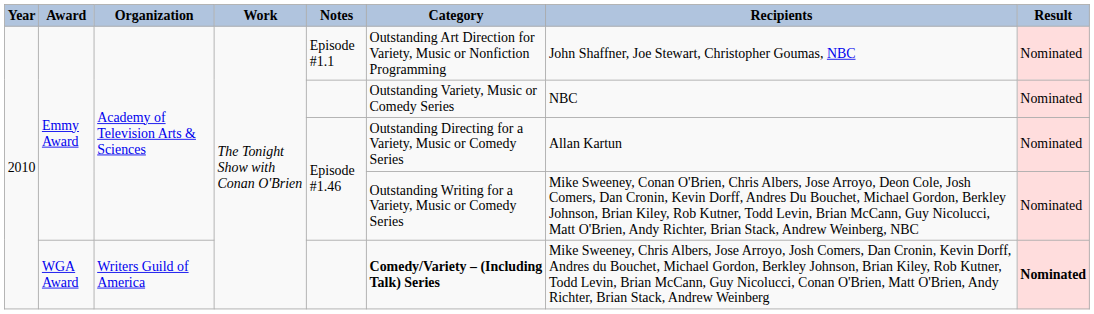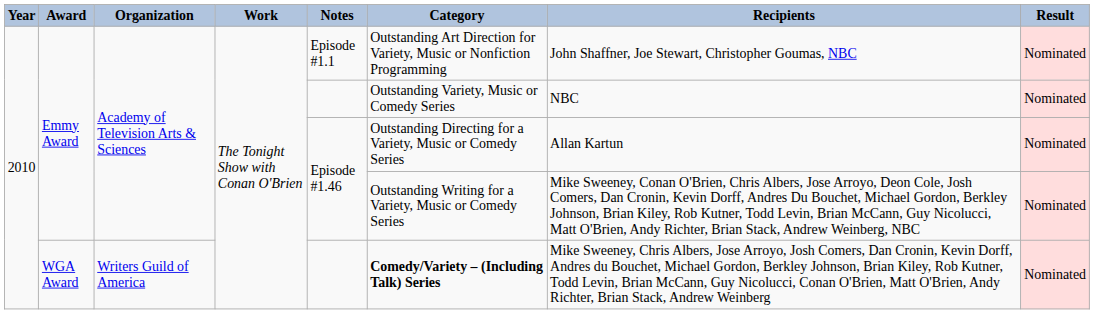(1053, 274) bold -> (1055, 274) normal
